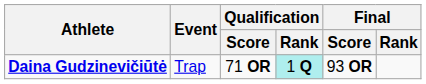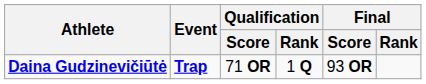(190, 67) normal -> (191, 67) bold
(299, 67) paleturquoise background -> (299, 67) no background
